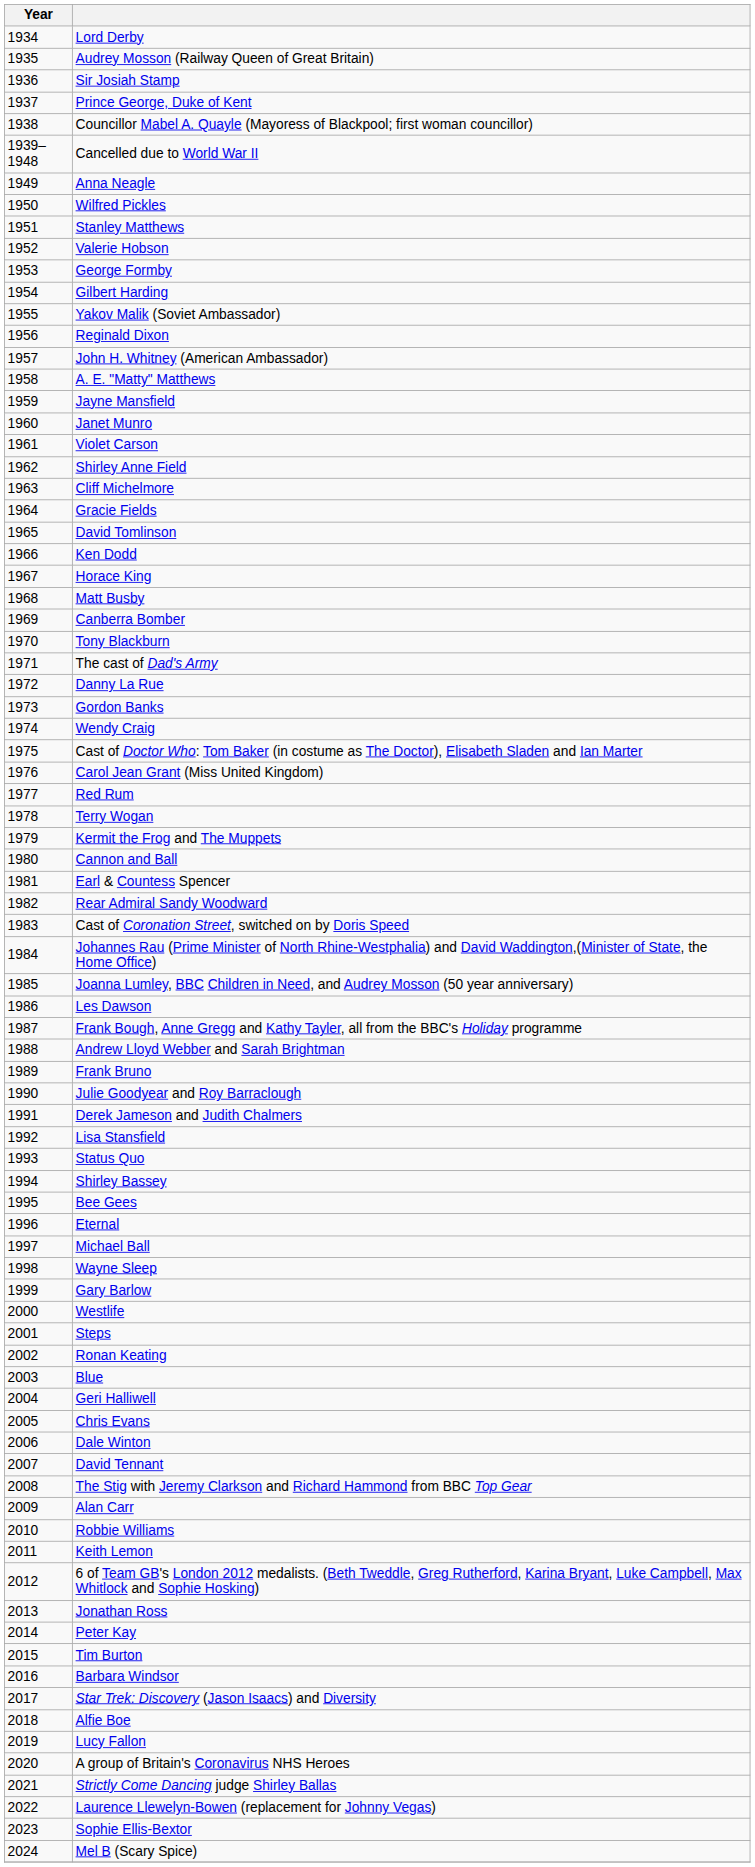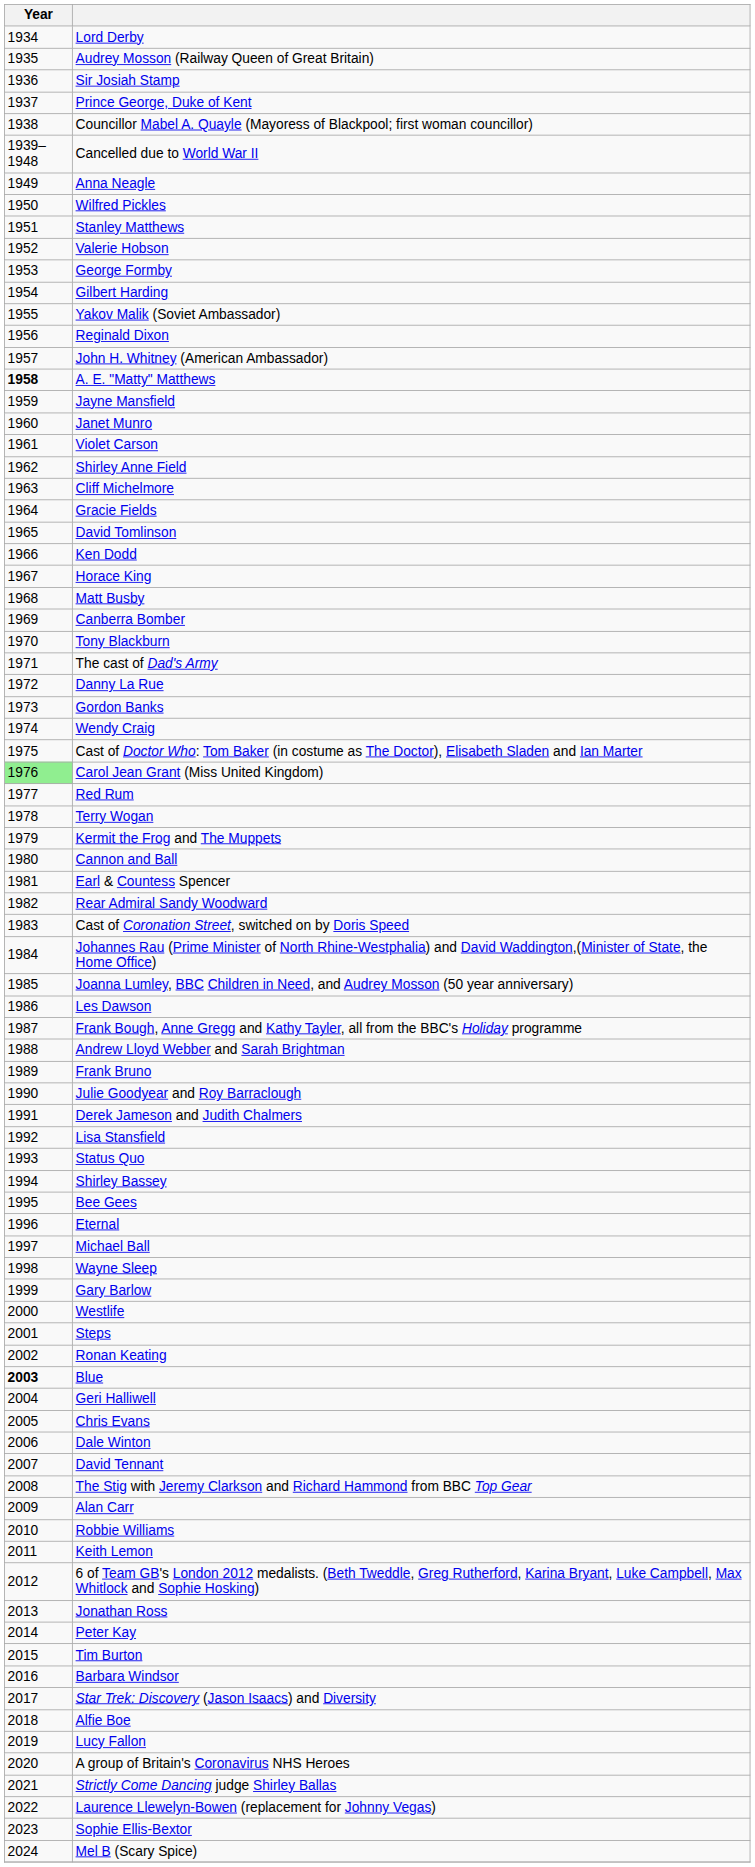(23, 380) normal -> (23, 380) bold
(23, 772) no background -> (23, 772) lightgreen background
(23, 1377) normal -> (23, 1377) bold
